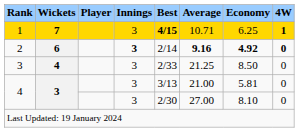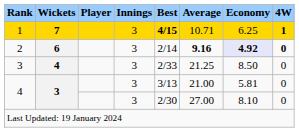(134, 48) bold -> (134, 48) normal
(248, 48) no background -> (248, 48) lavender background
